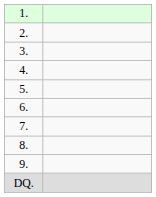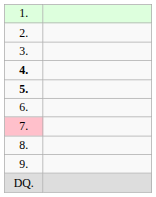(24, 70) normal -> (24, 70) bold
(24, 88) normal -> (24, 88) bold
(24, 126) no background -> (24, 126) pink background
